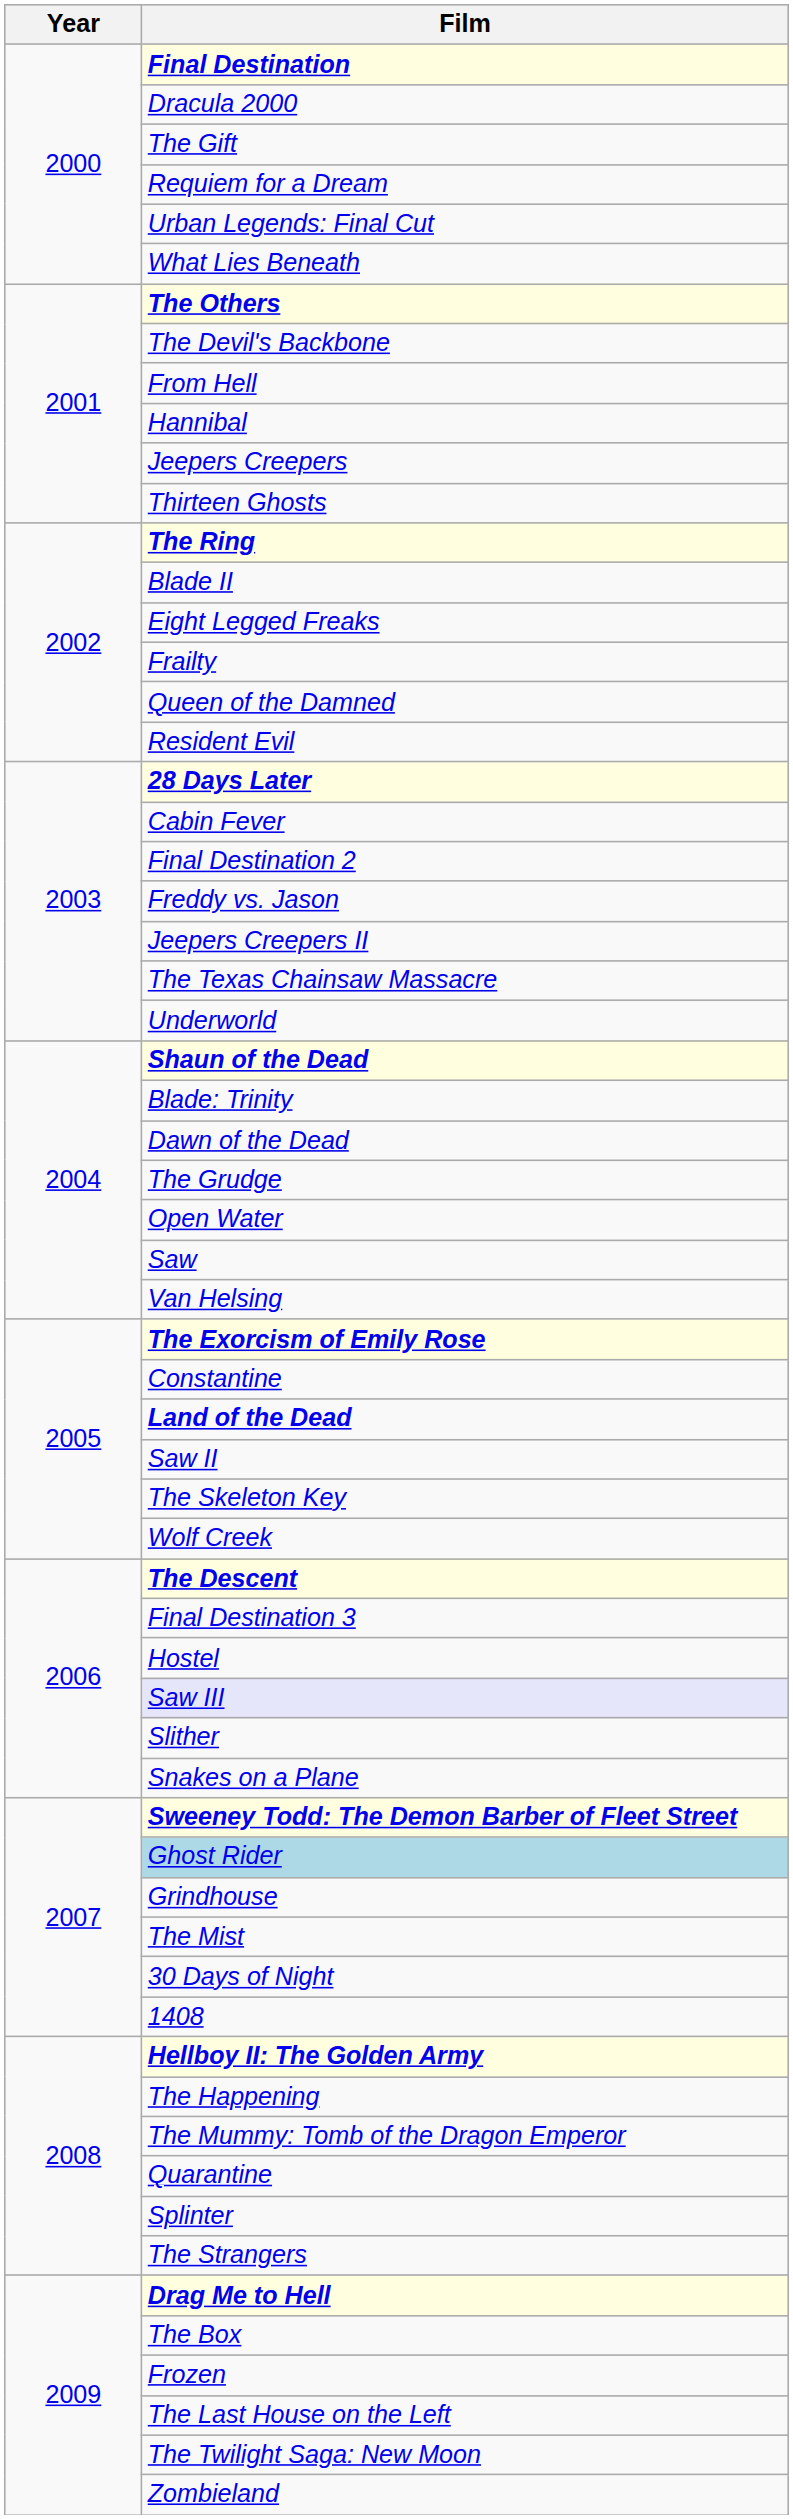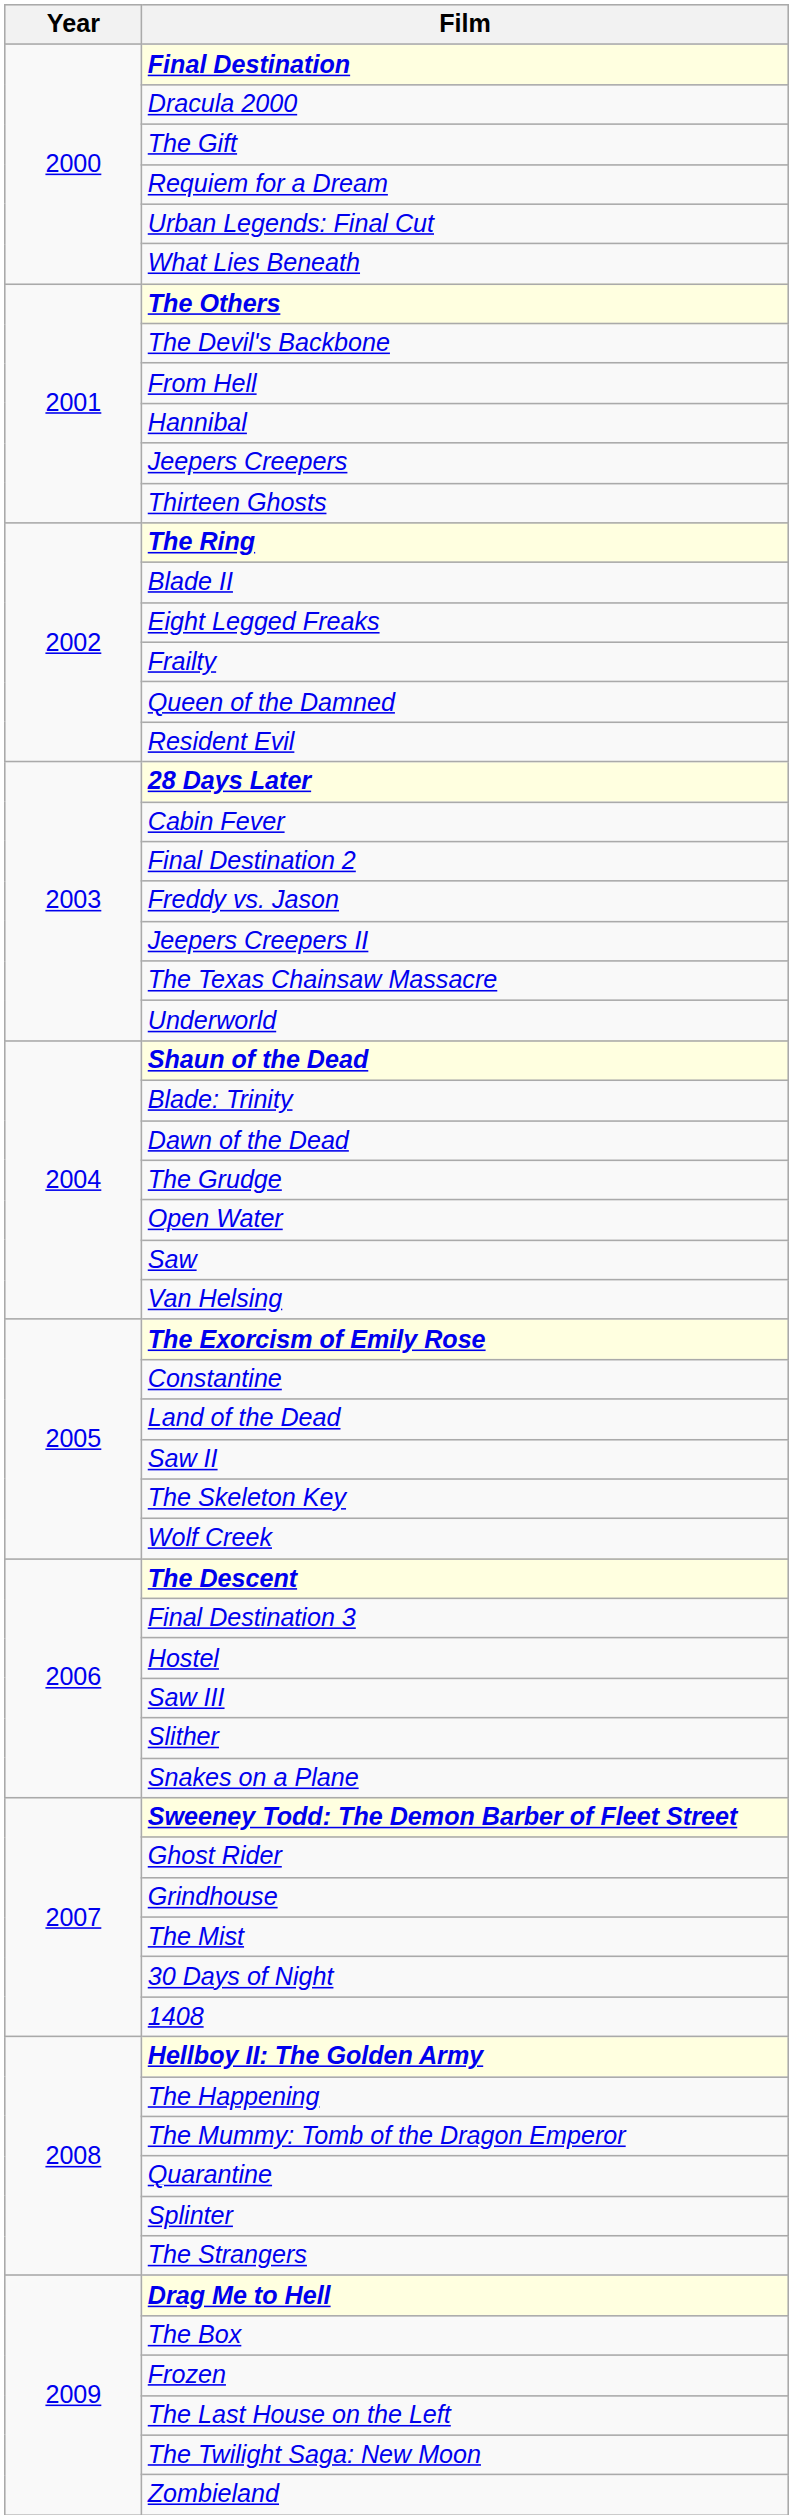(250, 1418) bold -> (244, 1418) normal
(186, 1697) lavender background -> (186, 1697) no background
(215, 1857) lightblue background -> (215, 1857) no background
